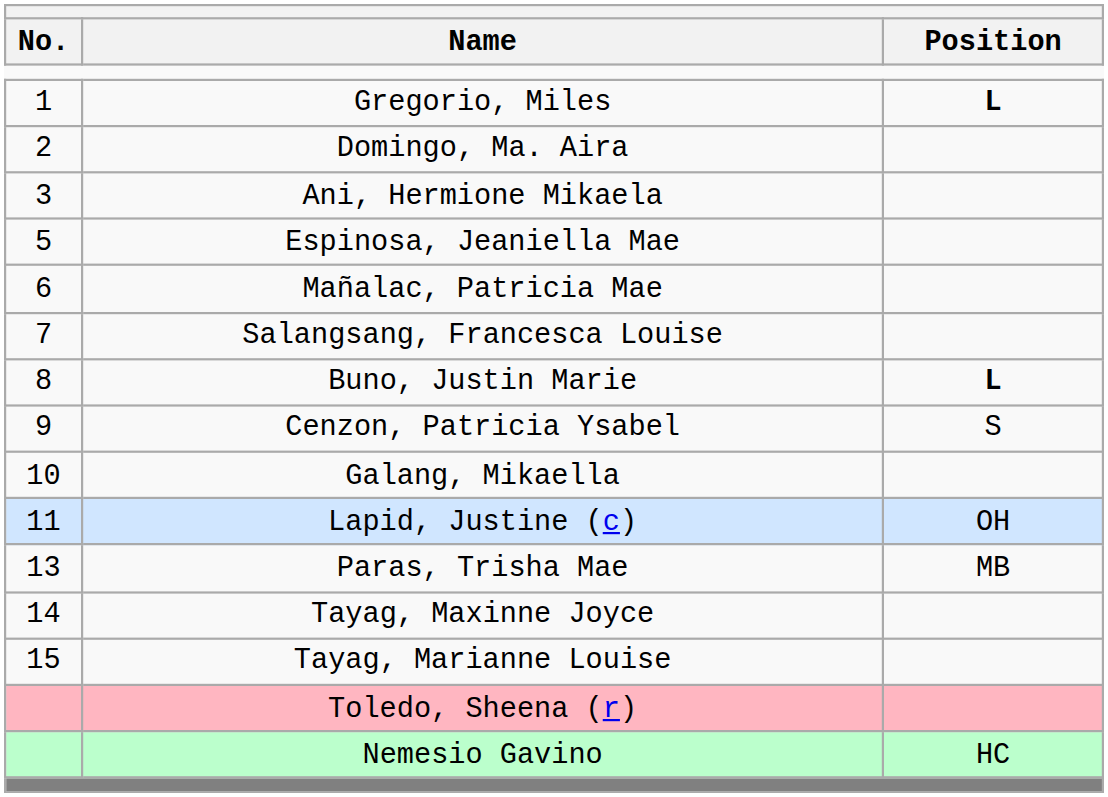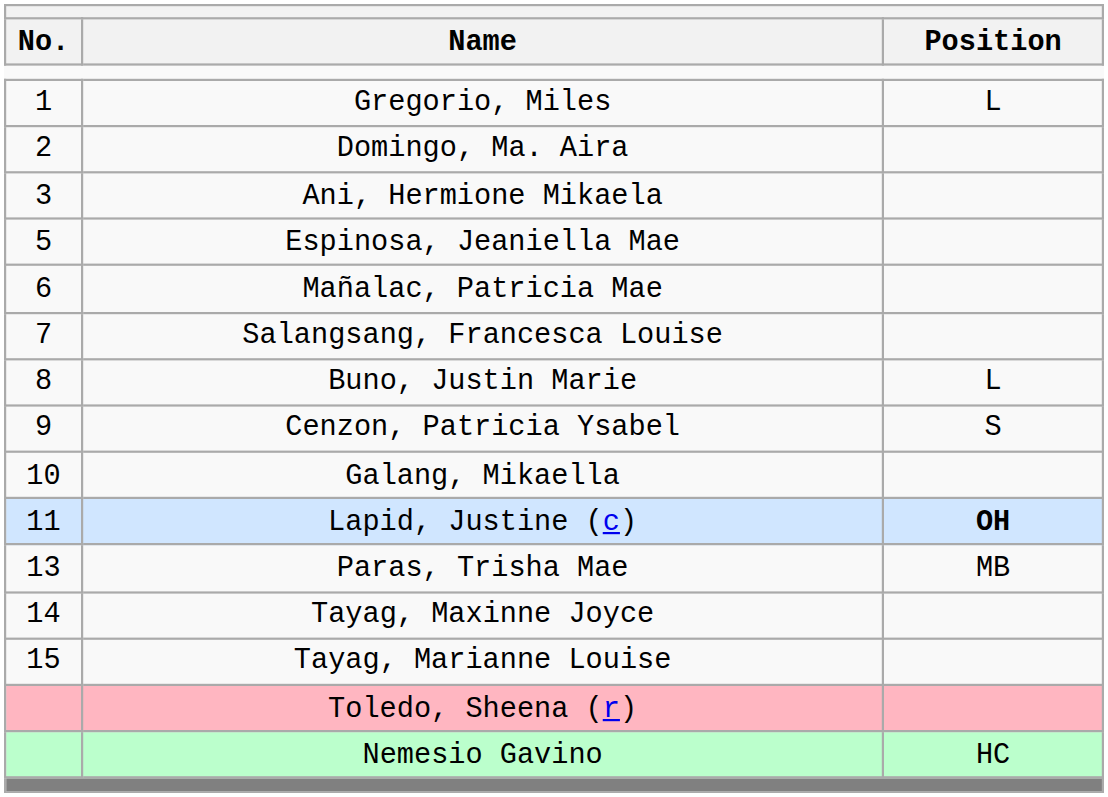(993, 102) bold -> (993, 102) normal
(993, 382) bold -> (993, 382) normal
(993, 522) normal -> (993, 522) bold
